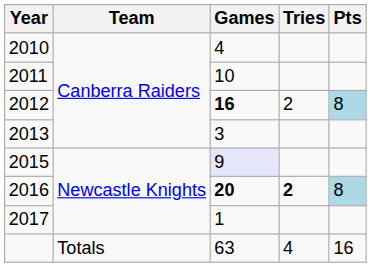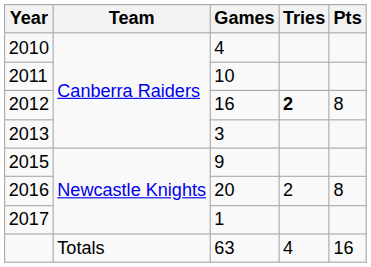(224, 104) bold -> (224, 104) normal
(288, 104) normal -> (288, 104) bold
(339, 104) lightblue background -> (339, 104) no background
(219, 162) lavender background -> (219, 162) no background
(224, 190) bold -> (224, 190) normal
(288, 190) bold -> (288, 190) normal
(339, 190) lightblue background -> (339, 190) no background
